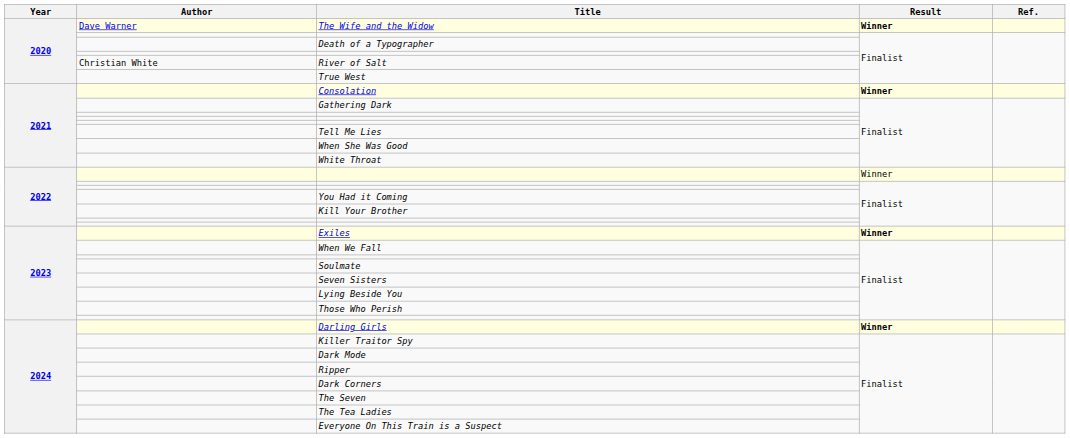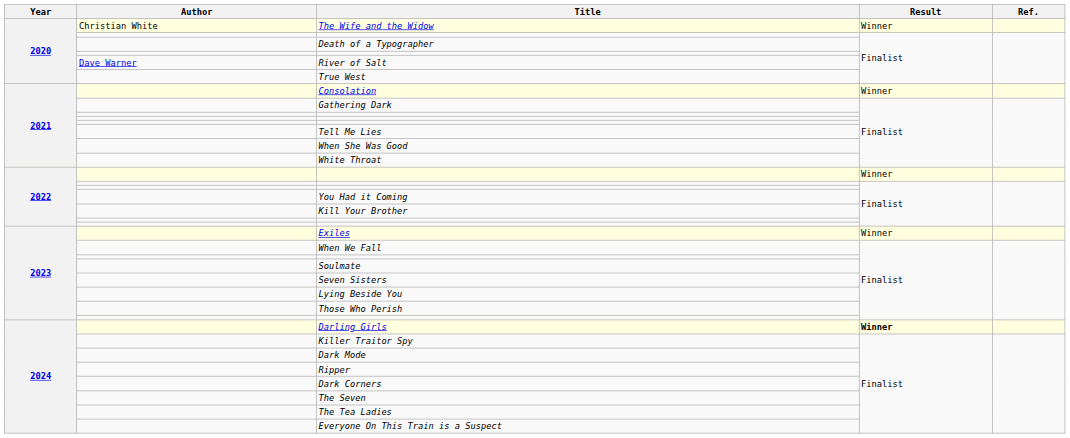(108, 26) Dave Warner -> (118, 26) Christian White
(877, 26) bold -> (877, 26) normal
(118, 62) Christian White -> (108, 62) Dave Warner
(877, 91) bold -> (877, 91) normal
(877, 233) bold -> (877, 233) normal
